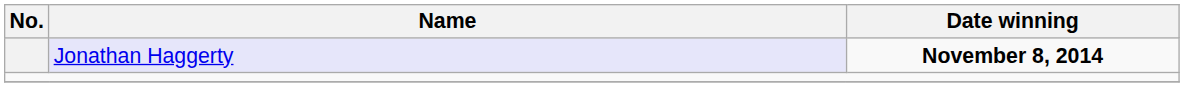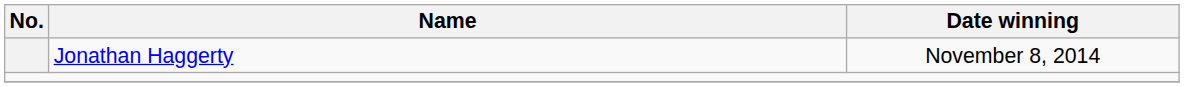(144, 55) lavender background -> (144, 55) no background
(1013, 55) bold -> (1013, 55) normal
